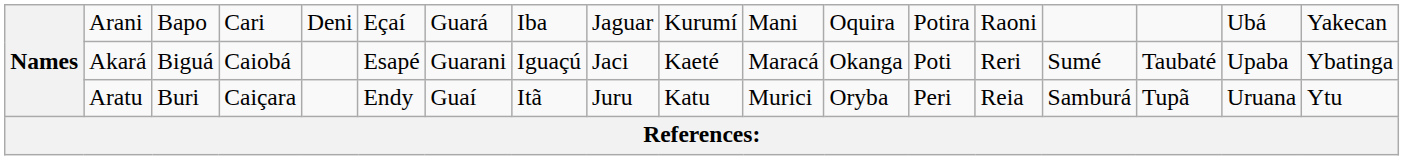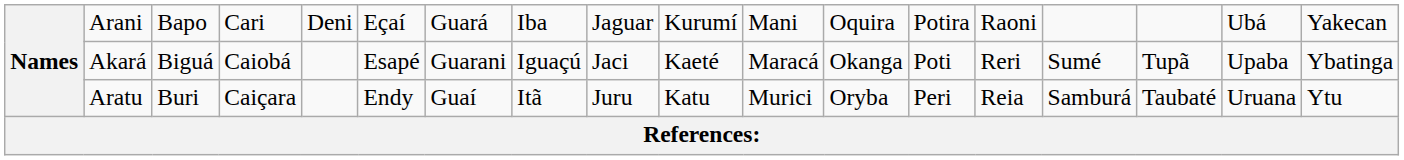(1179, 60) Taubaté -> (1166, 60) Tupã
(1166, 97) Tupã -> (1179, 97) Taubaté
